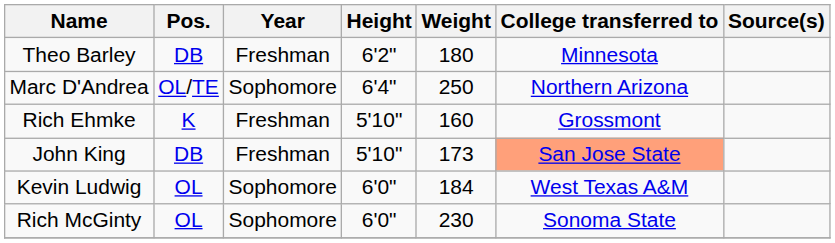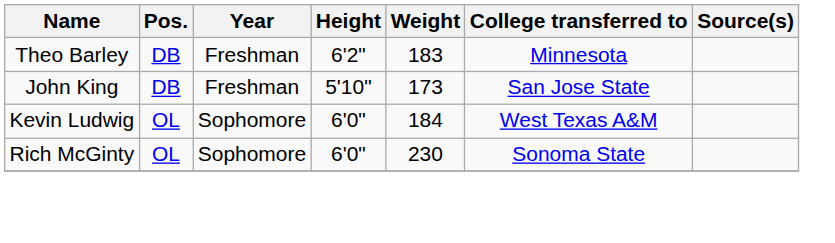(456, 54) 180 -> (425, 54) 183
- row: (79, 87)
- row: (79, 120)
(609, 154) lightsalmon background -> (579, 87) no background
